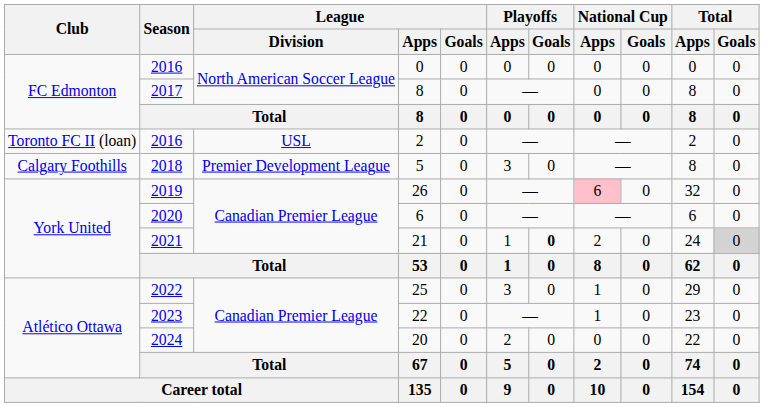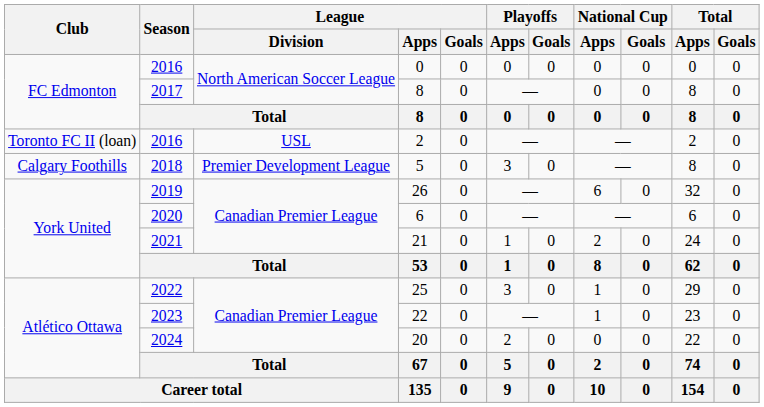(597, 191) pink background -> (597, 191) no background
(551, 240) bold -> (551, 240) normal
(736, 240) lightgrey background -> (736, 240) no background
